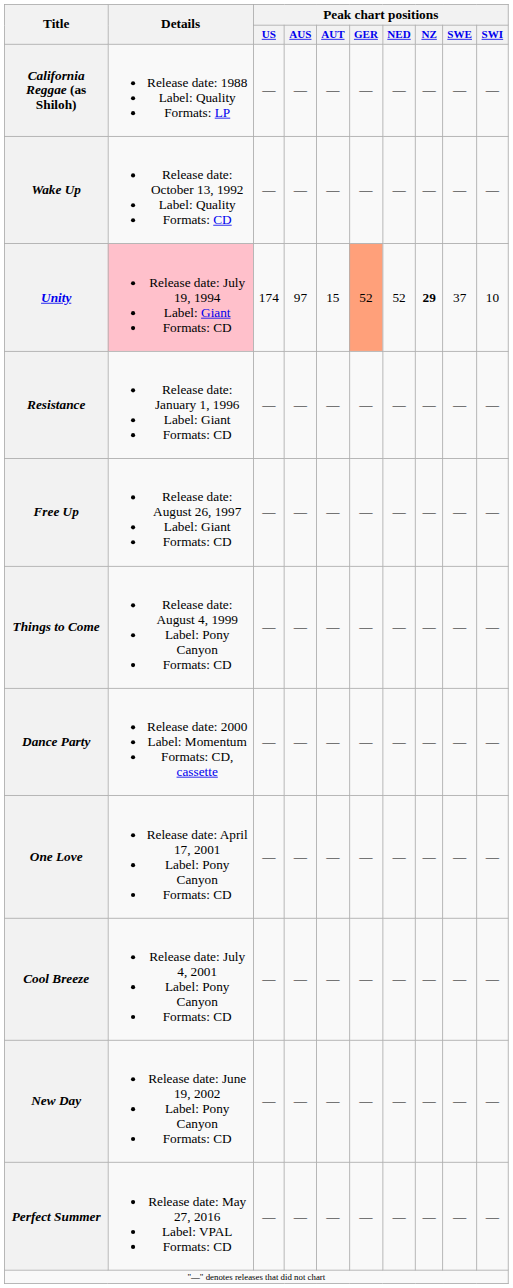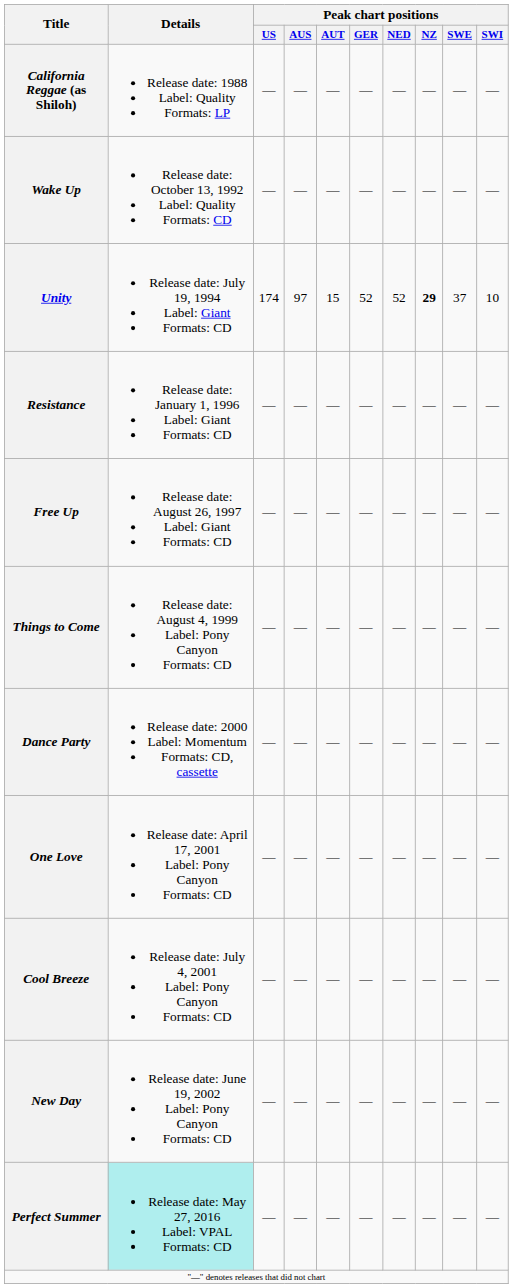(181, 305) pink background -> (181, 305) no background
(366, 297) lightsalmon background -> (366, 297) no background
(181, 1224) no background -> (181, 1224) paleturquoise background
